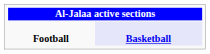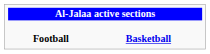(148, 39) lavender background -> (148, 39) no background
